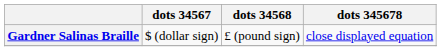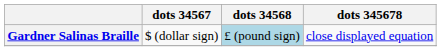(262, 35) no background -> (262, 35) lightblue background
